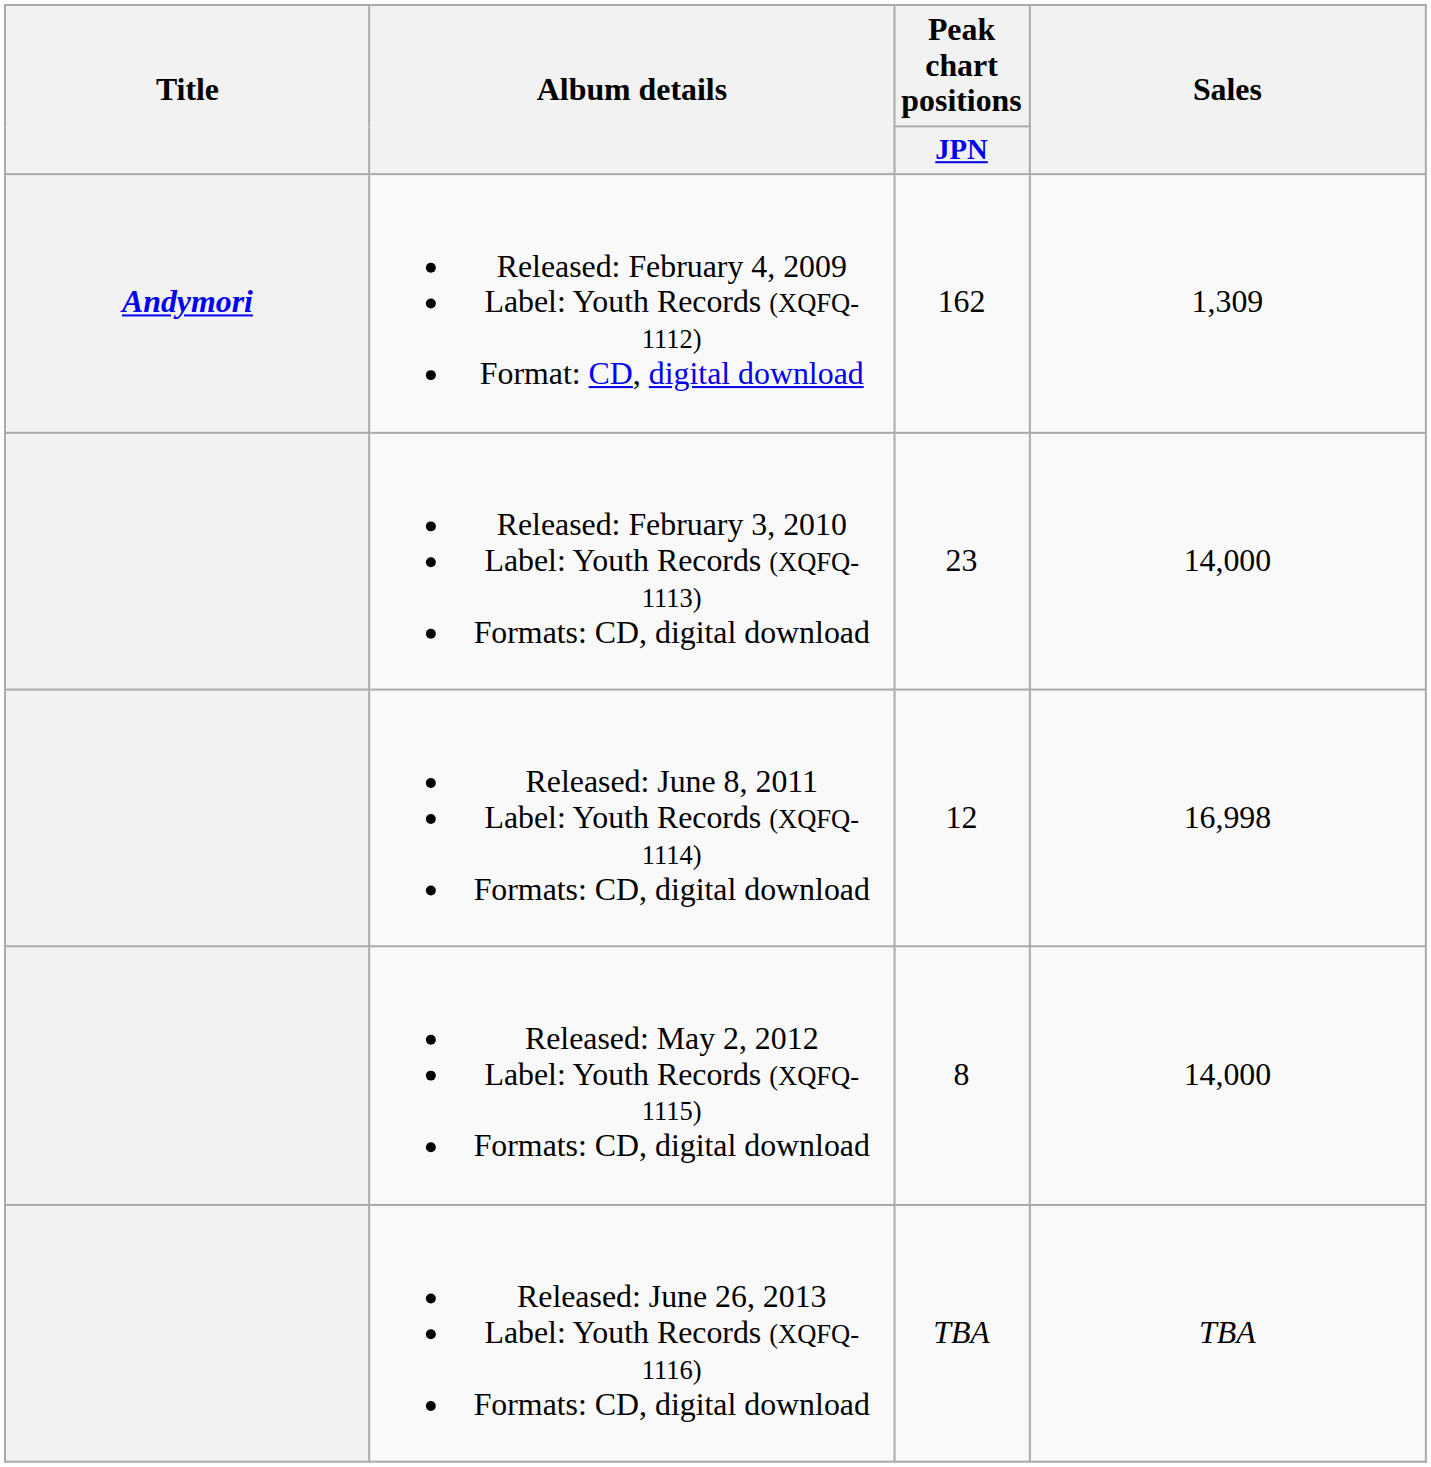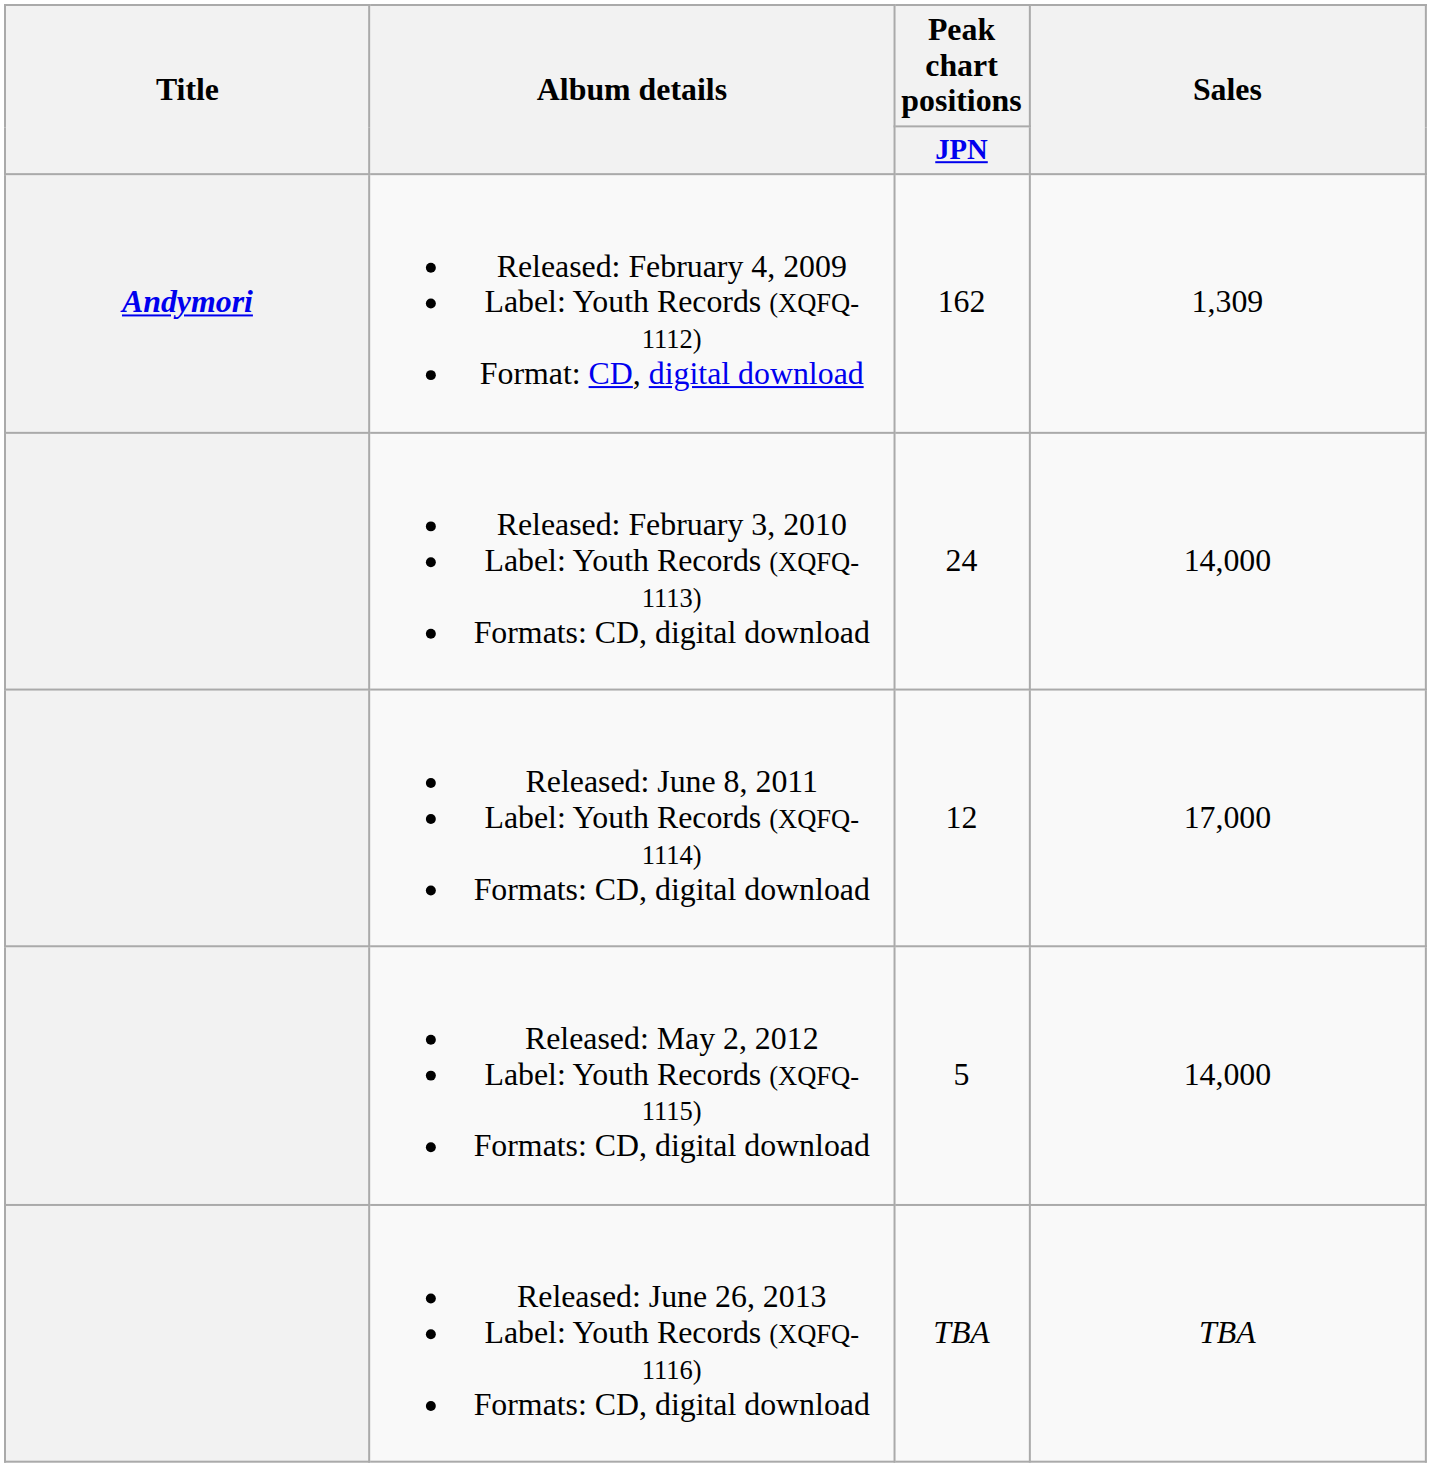(962, 560) 23 -> (962, 560) 24
(1227, 817) 16,998 -> (1227, 817) 17,000
(962, 1074) 8 -> (962, 1074) 5
